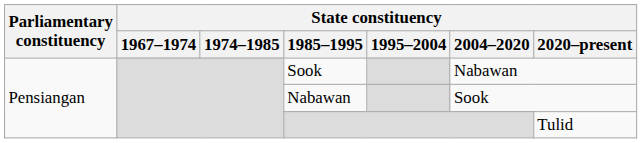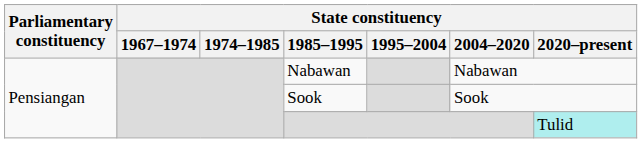(305, 71) Sook -> (319, 71) Nabawan
(319, 97) Nabawan -> (305, 97) Sook
(555, 124) no background -> (555, 124) paleturquoise background
